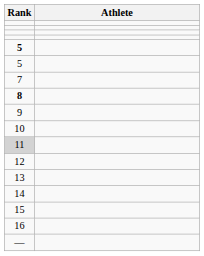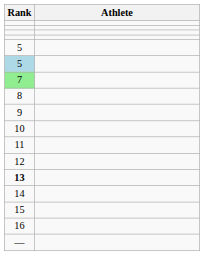(19, 47) bold -> (19, 47) normal
(19, 63) no background -> (19, 63) lightblue background
(19, 80) no background -> (19, 80) lightgreen background
(19, 96) bold -> (19, 96) normal
(19, 145) lightgrey background -> (19, 145) no background
(19, 177) normal -> (19, 177) bold
